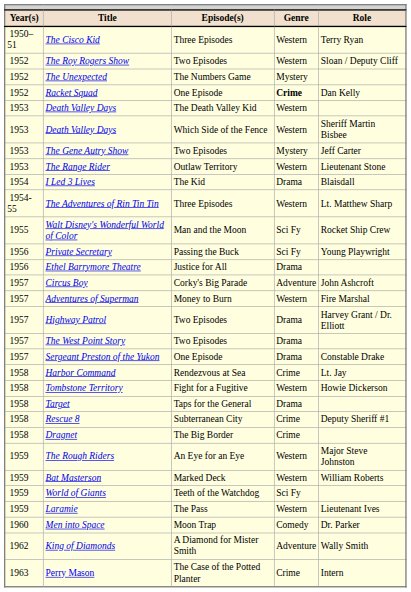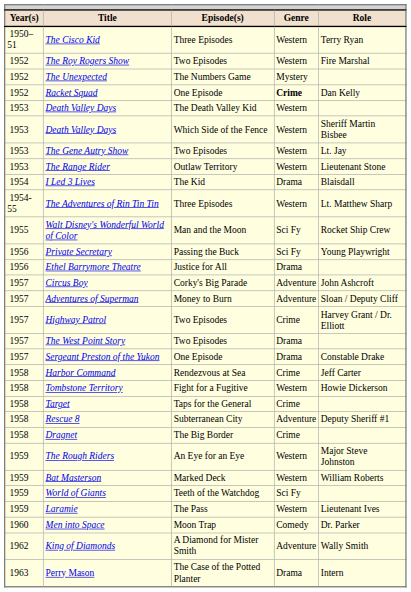(359, 61) Sloan / Deputy Cliff -> (345, 61) Fire Marshal
(292, 151) Mystery -> (292, 151) Western
(341, 151) Jeff Carter -> (334, 151) Lt. Jay
(292, 299) Western -> (296, 299) Adventure
(345, 299) Fire Marshal -> (359, 299) Sloan / Deputy Cliff
(289, 320) Drama -> (288, 320) Crime
(334, 373) Lt. Jay -> (341, 373) Jeff Carter
(289, 404) Drama -> (288, 404) Crime
(288, 420) Crime -> (296, 420) Adventure
(288, 573) Crime -> (289, 573) Drama
